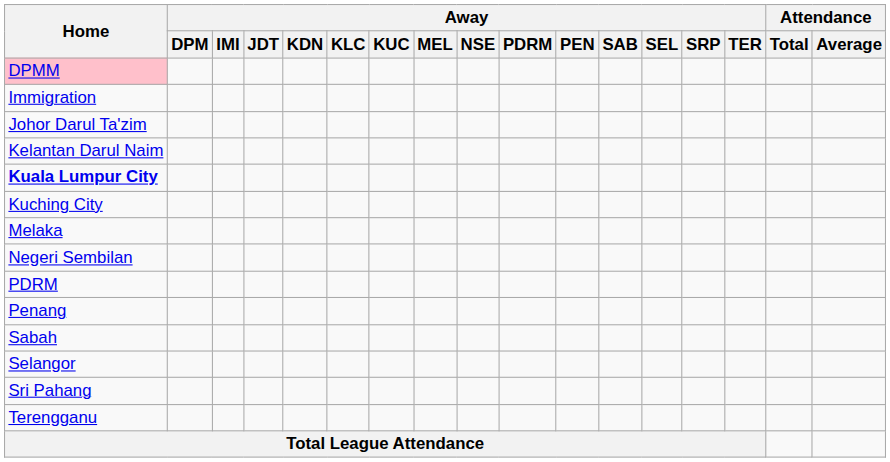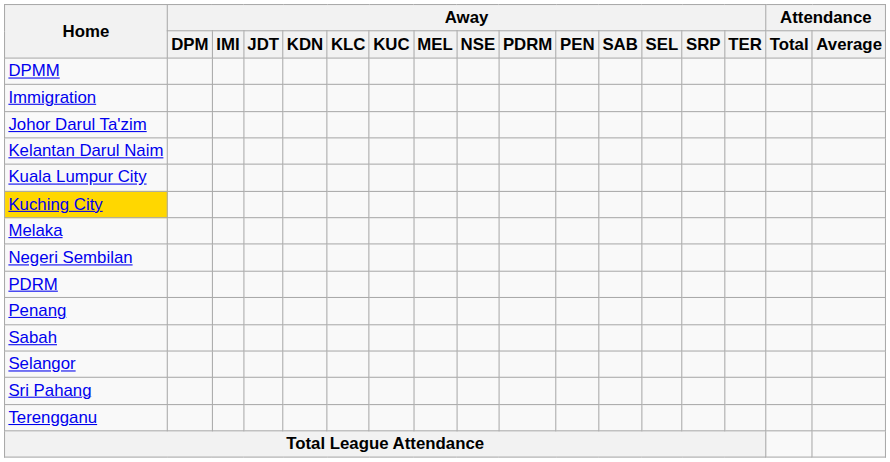(34, 71) pink background -> (34, 71) no background
(83, 177) bold -> (77, 177) normal
(56, 204) no background -> (56, 204) gold background
